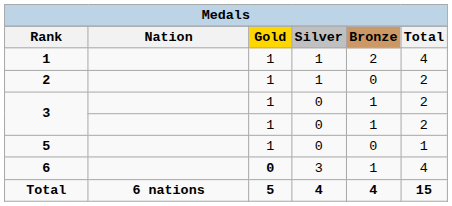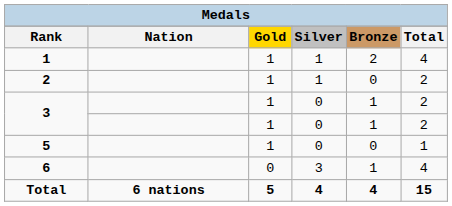(270, 168) bold -> (270, 168) normal
